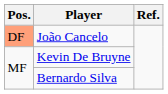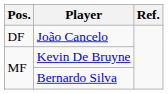(16, 36) lightsalmon background -> (16, 36) no background
